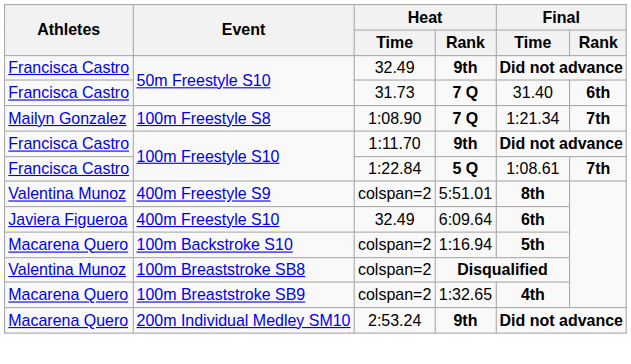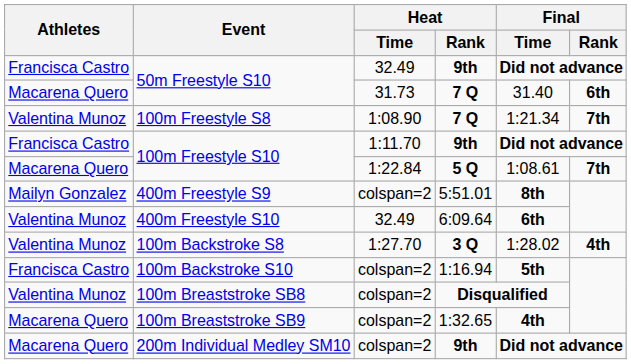(69, 93) Francisca Castro -> (68, 93) Macarena Quero
(67, 119) Mailyn Gonzalez -> (67, 119) Valentina Munoz
(69, 169) Francisca Castro -> (68, 169) Macarena Quero
(67, 194) Valentina Munoz -> (67, 194) Mailyn Gonzalez
(68, 220) Javiera Figueroa -> (67, 220) Valentina Munoz
+ row: (210, 245)
(68, 245) Macarena Quero -> (69, 270) Francisca Castro
(395, 321) 2:53.24 -> (395, 346) colspan=2
